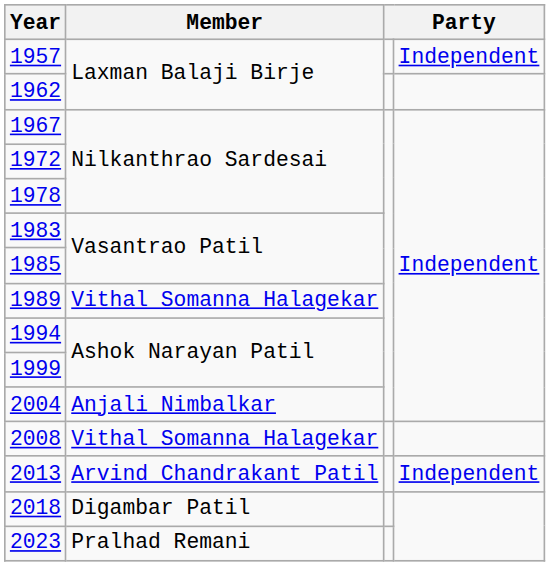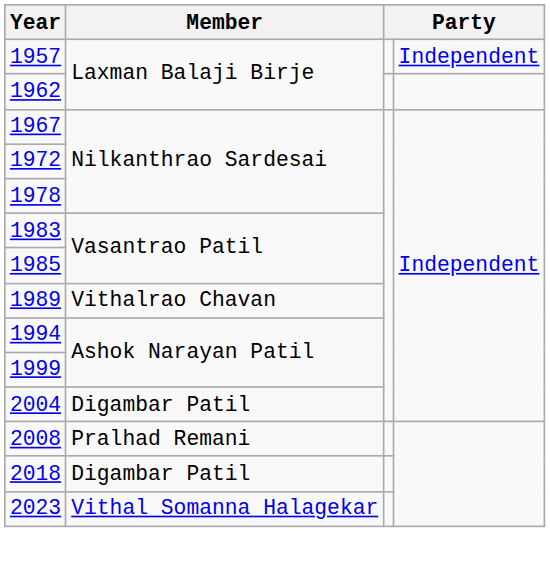(225, 300) Vithal Somanna Halagekar -> (174, 300) Vithalrao Chavan
(174, 404) Anjali Nimbalkar -> (161, 404) Digambar Patil
(225, 439) Vithal Somanna Halagekar -> (161, 439) Pralhad Remani
- row: (35, 474)
(161, 543) Pralhad Remani -> (225, 509) Vithal Somanna Halagekar
